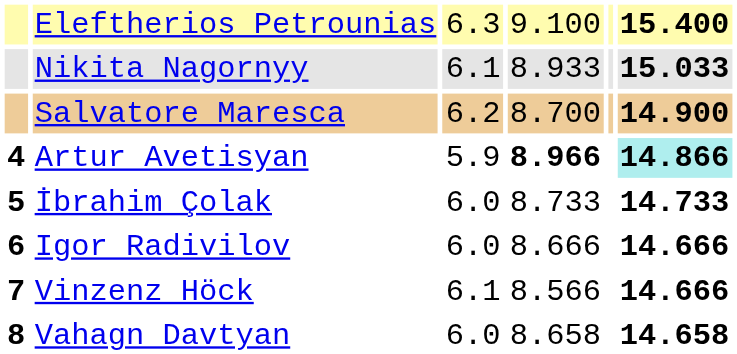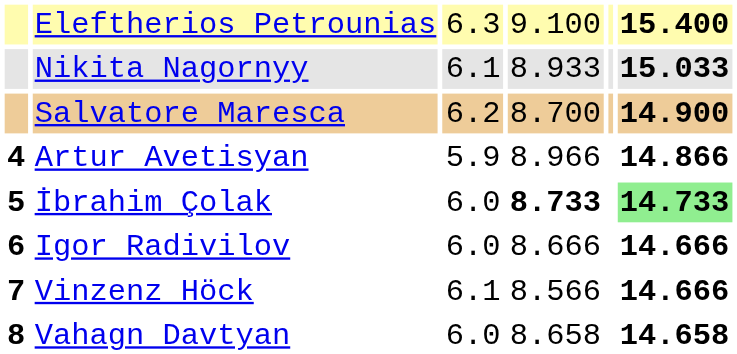(555, 158) bold -> (555, 158) normal
(675, 158) paleturquoise background -> (675, 158) no background
(555, 202) normal -> (555, 202) bold
(675, 202) no background -> (675, 202) lightgreen background
